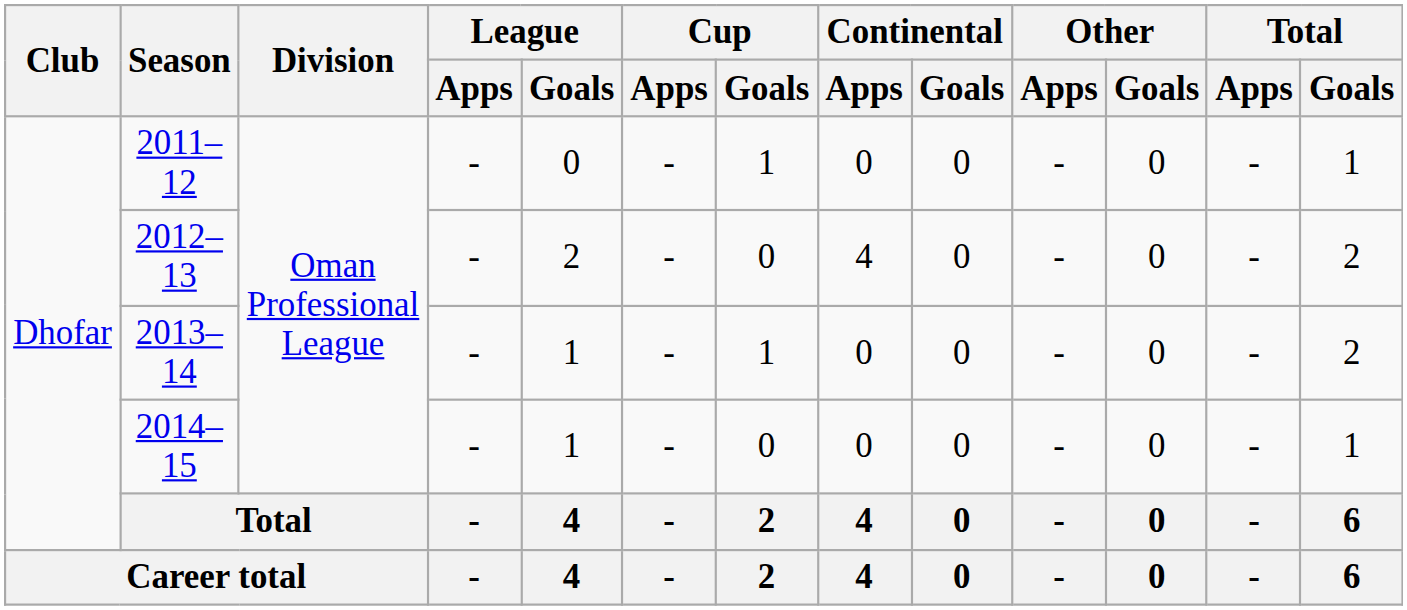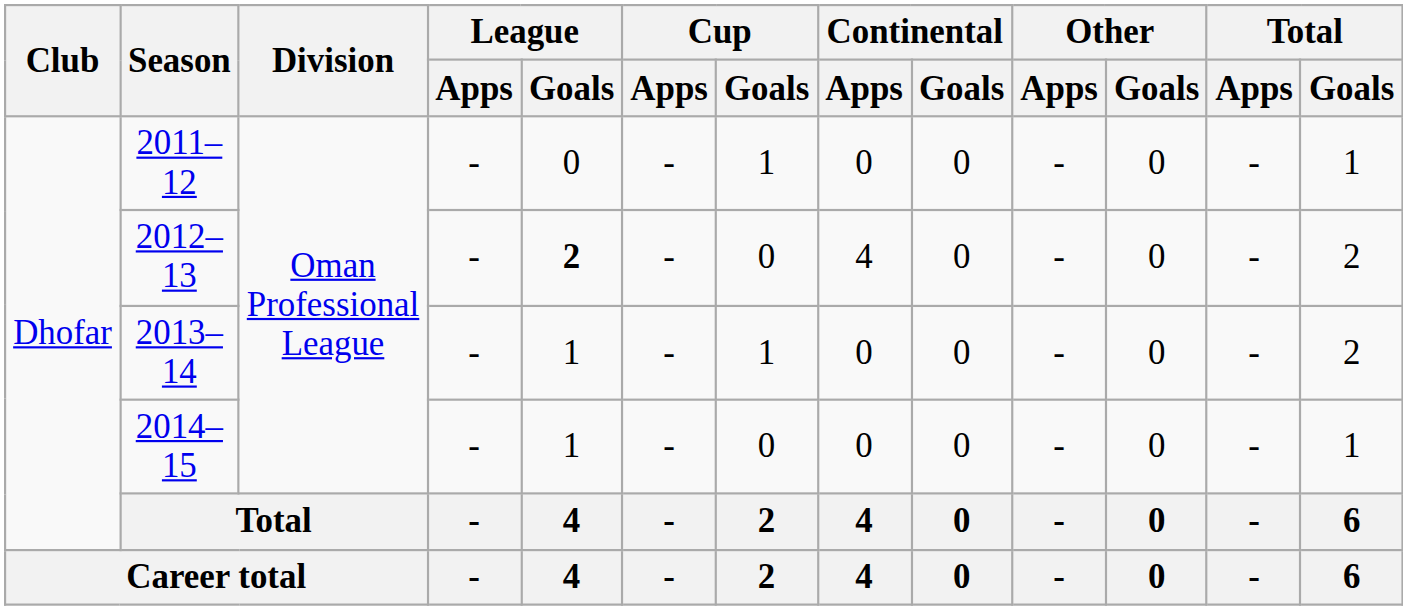(572, 256) normal -> (572, 256) bold
